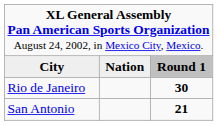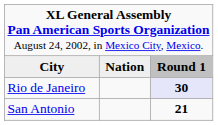(181, 88) no background -> (181, 88) lavender background
